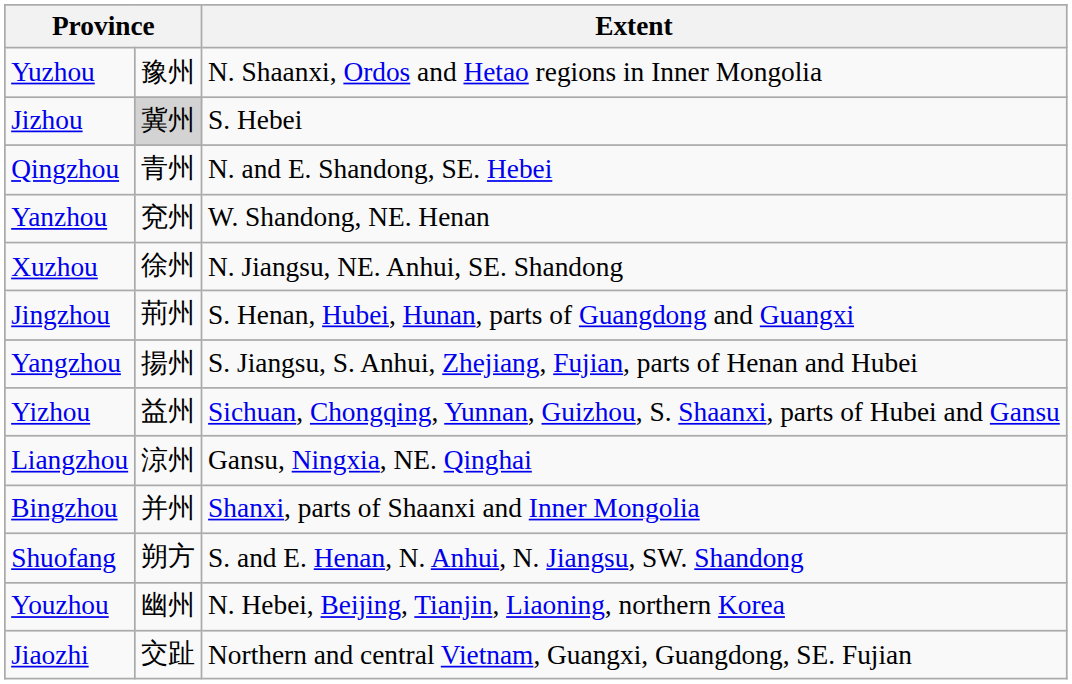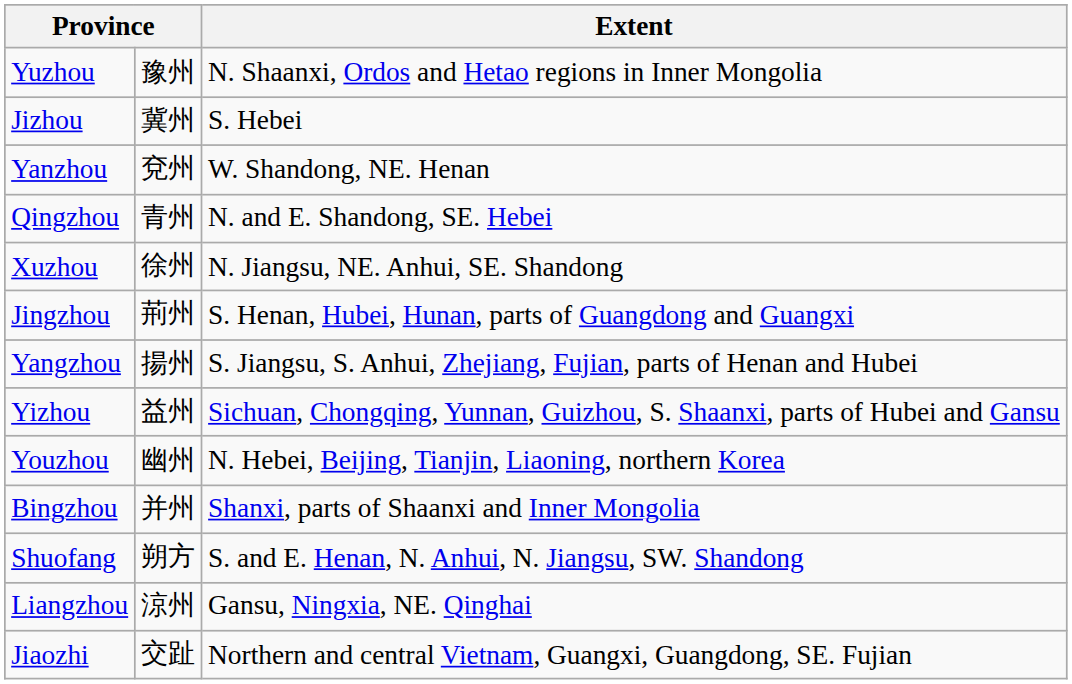(168, 119) lightgrey background -> (168, 119) no background
rows swapped: (59, 217) <-> (65, 169)
rows swapped: (70, 460) <-> (60, 605)
